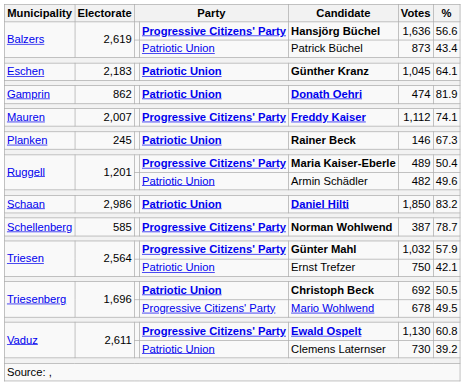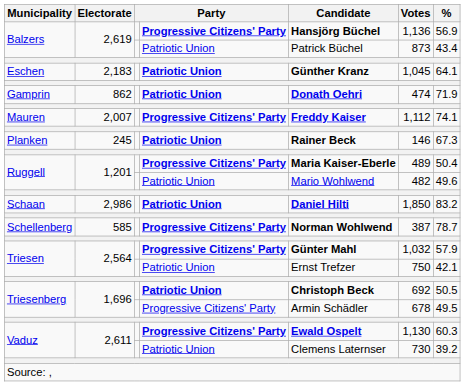(417, 31) 1,636 -> (417, 31) 1,136
(447, 31) 56.6 -> (447, 31) 56.9
(447, 94) 81.9 -> (447, 94) 71.9
(329, 181) Armin Schädler -> (333, 181) Mario Wohlwend
(333, 308) Mario Wohlwend -> (329, 308) Armin Schädler
(447, 331) 60.8 -> (447, 331) 60.3
